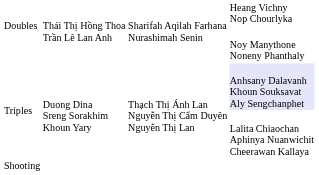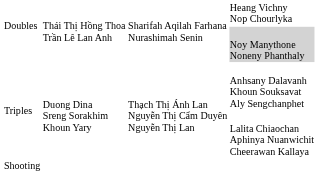(267, 50) no background -> (267, 50) lightgrey background
(268, 92) lavender background -> (268, 92) no background
